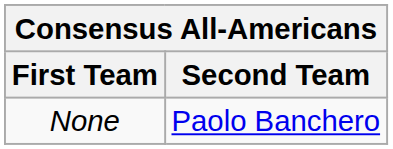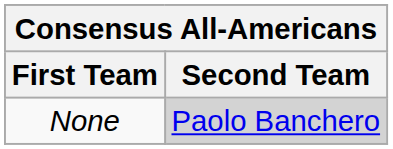(276, 121) no background -> (276, 121) lightgrey background
